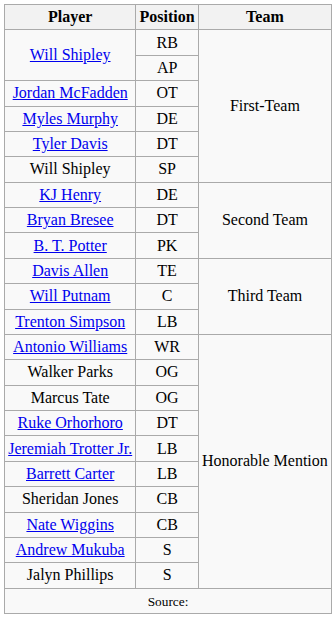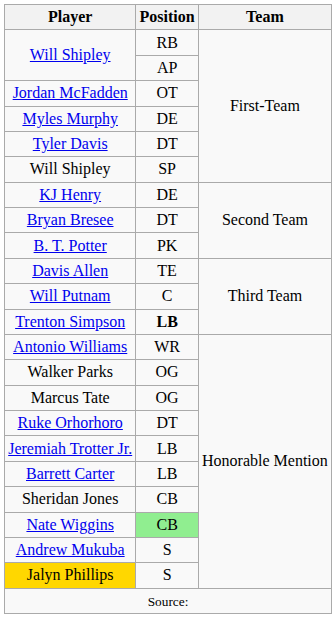(167, 321) normal -> (167, 321) bold
(167, 524) no background -> (167, 524) lightgreen background
(70, 575) no background -> (70, 575) gold background
